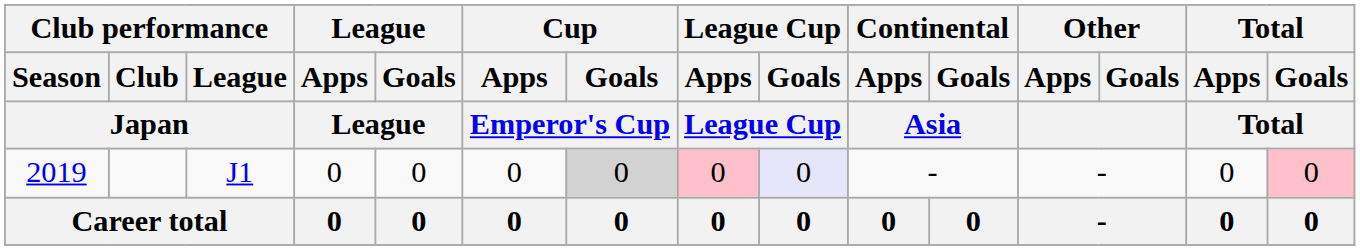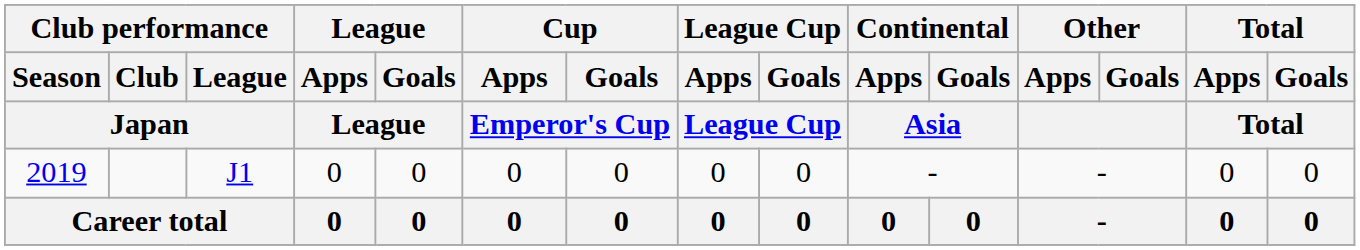(621, 172) lightgrey background -> (621, 172) no background
(718, 172) pink background -> (718, 172) no background
(804, 172) lavender background -> (804, 172) no background
(1311, 172) pink background -> (1311, 172) no background
